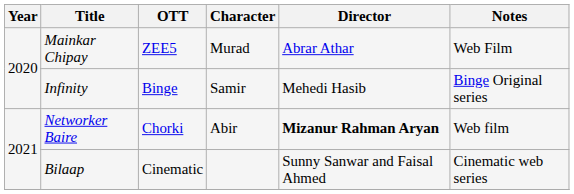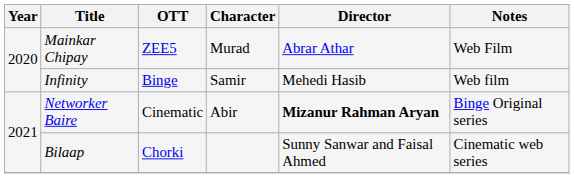(498, 88) Binge Original series -> (481, 80) Web film
(163, 128) Chorki -> (173, 112) Cinematic
(481, 128) Web film -> (498, 112) Binge Original series
(173, 169) Cinematic -> (163, 152) Chorki
